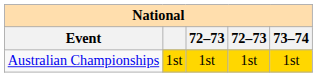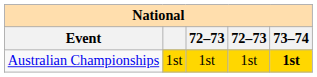(291, 60) normal -> (291, 60) bold
